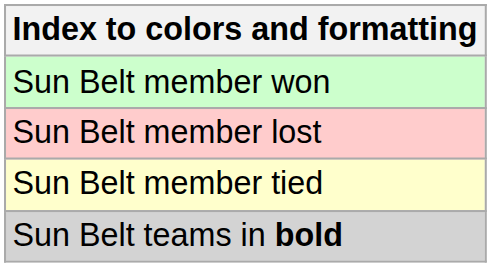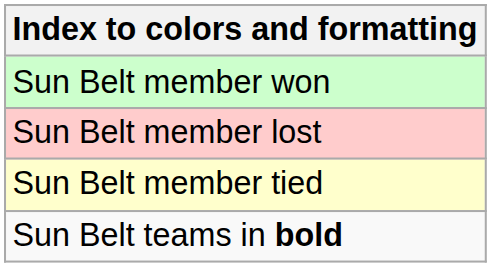(178, 235) lightgrey background -> (178, 235) no background
